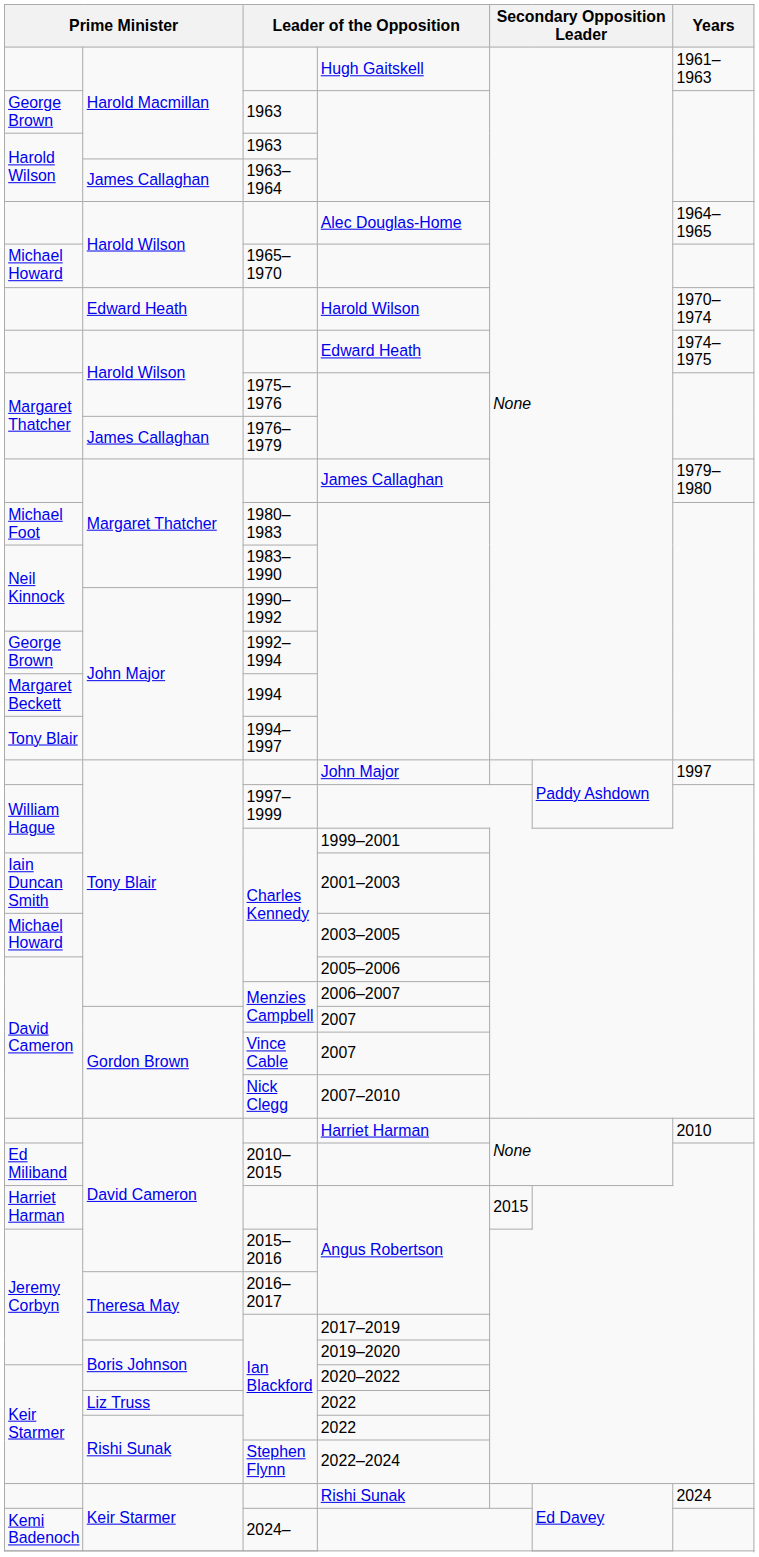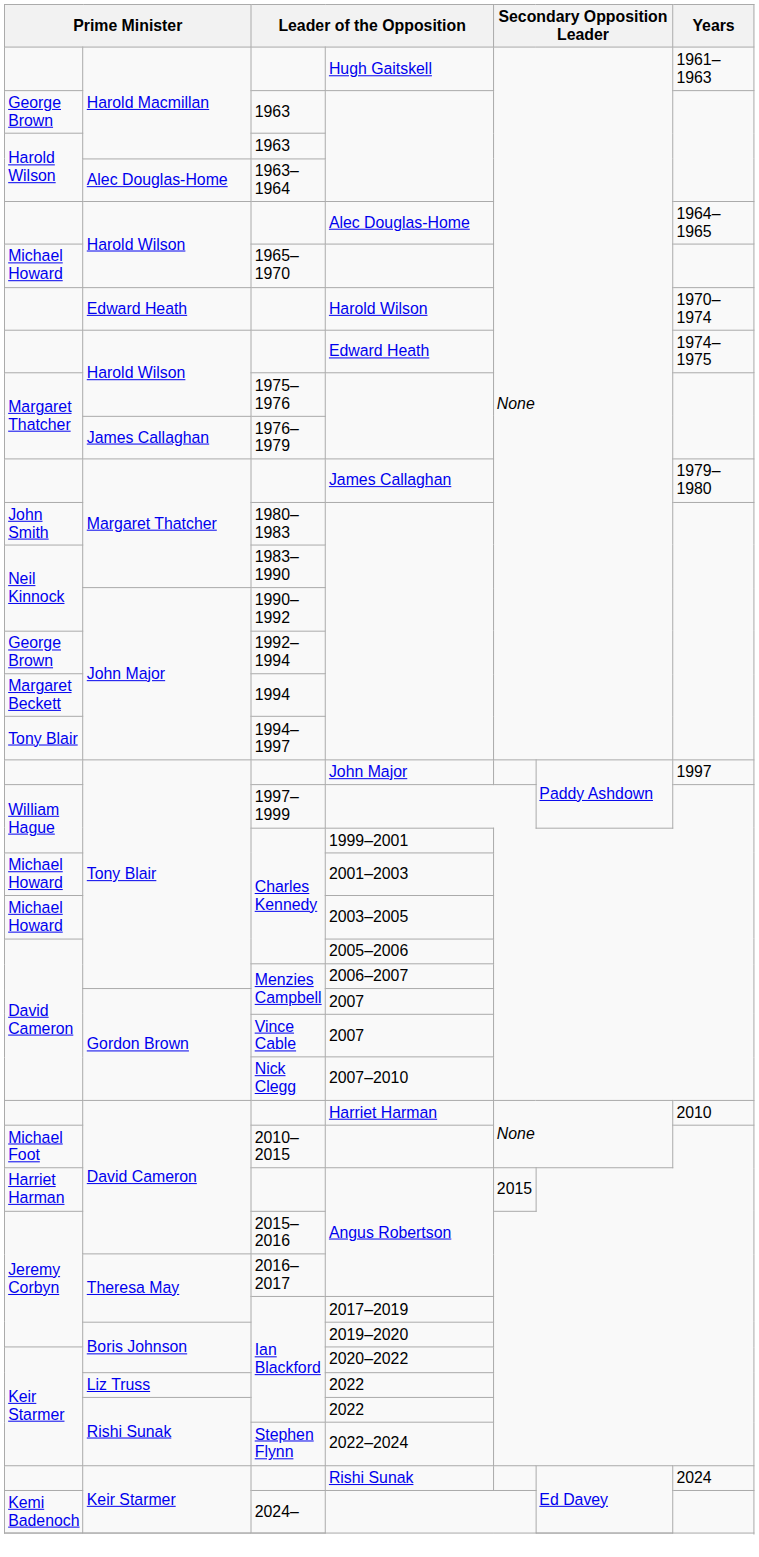(148, 179) James Callaghan -> (157, 179) Alec Douglas-Home
(35, 523) Michael Foot -> (28, 523) John Smith
(35, 883) Iain Duncan Smith -> (35, 874) Michael Howard
(38, 1164) Ed Miliband -> (35, 1146) Michael Foot
